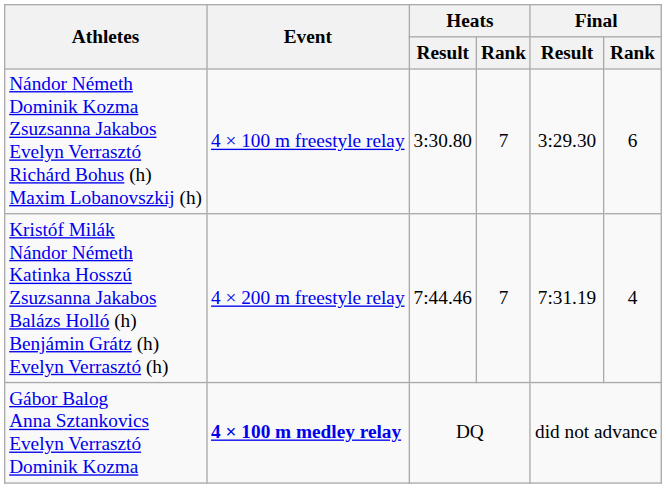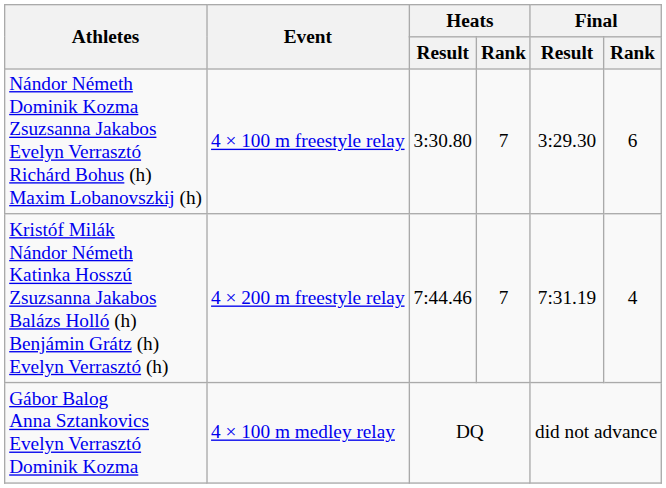(306, 432) bold -> (303, 432) normal
